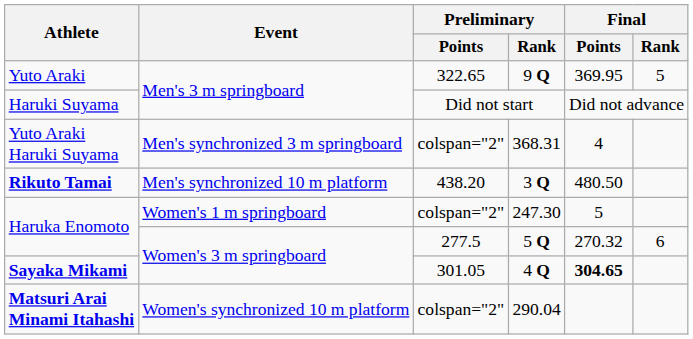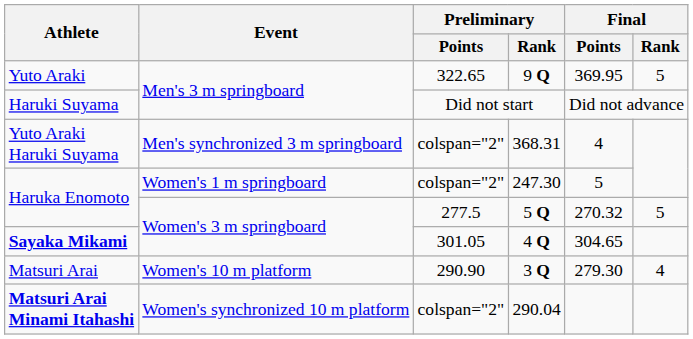- row: (60, 183)
(660, 241) 6 -> (660, 212) 5
(599, 270) bold -> (599, 241) normal
+ row: (53, 270)
